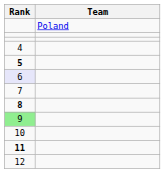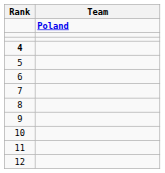(53, 26) normal -> (53, 26) bold
(20, 48) normal -> (20, 48) bold
(20, 62) bold -> (20, 62) normal
(20, 77) lavender background -> (20, 77) no background
(20, 105) bold -> (20, 105) normal
(20, 119) lightgreen background -> (20, 119) no background
(20, 147) bold -> (20, 147) normal
